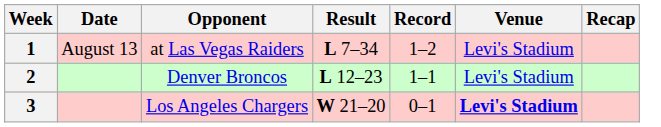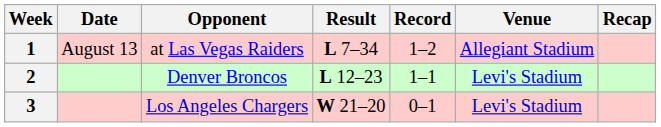(519, 48) Levi's Stadium -> (527, 48) Allegiant Stadium
(519, 106) bold -> (527, 106) normal
